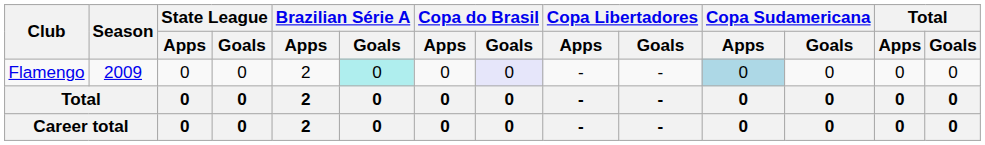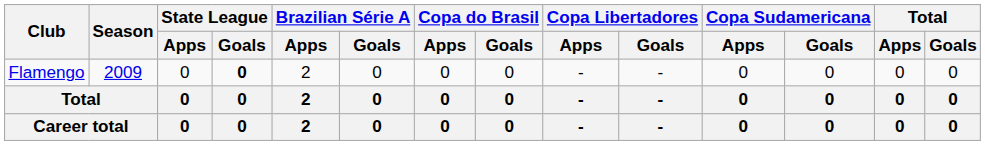(242, 72) normal -> (242, 72) bold
(377, 72) paleturquoise background -> (377, 72) no background
(509, 72) lavender background -> (509, 72) no background
(743, 72) lightblue background -> (743, 72) no background
